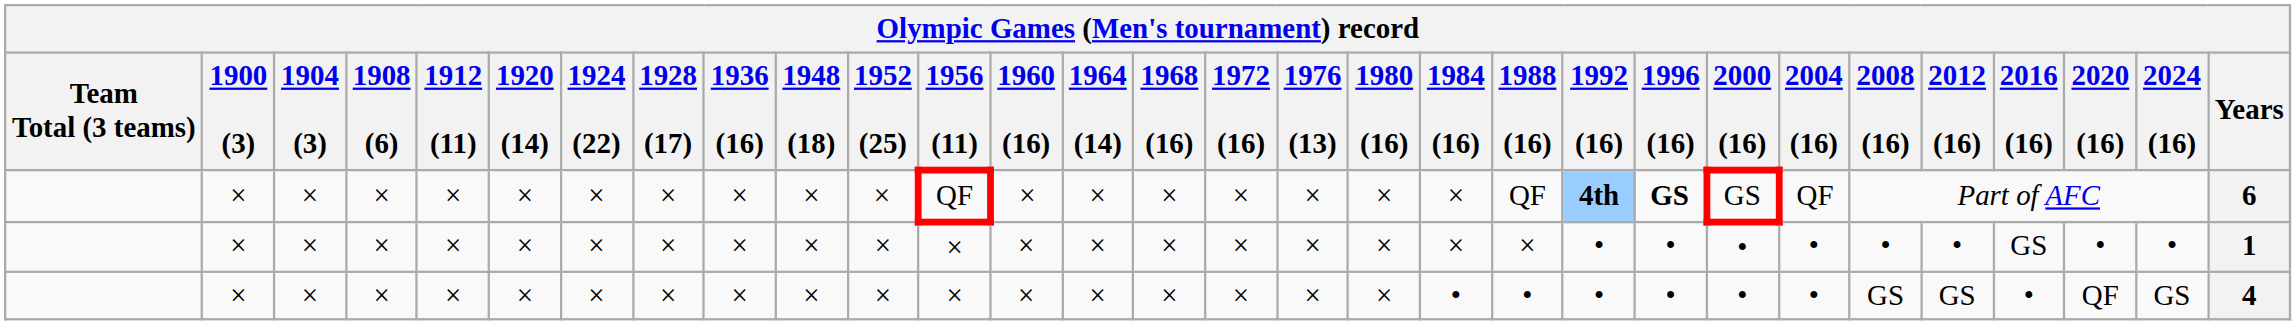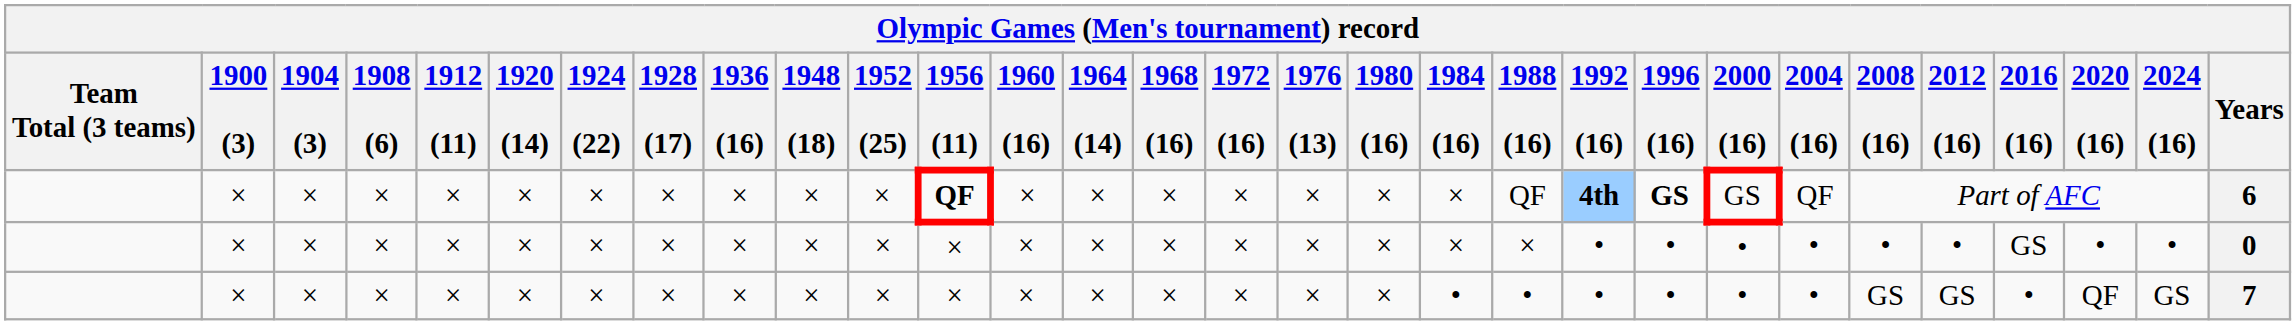(955, 195) normal -> (955, 195) bold
(2249, 246) 1 -> (2249, 246) 0
(2249, 295) 4 -> (2249, 295) 7
